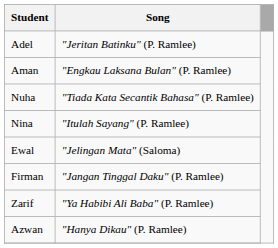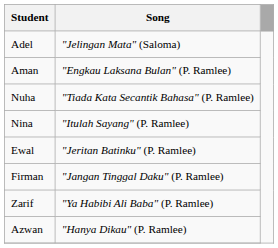(129, 44) "Jeritan Batinku" (P. Ramlee) -> (121, 44) "Jelingan Mata" (Saloma)
(121, 150) "Jelingan Mata" (Saloma) -> (129, 150) "Jeritan Batinku" (P. Ramlee)
